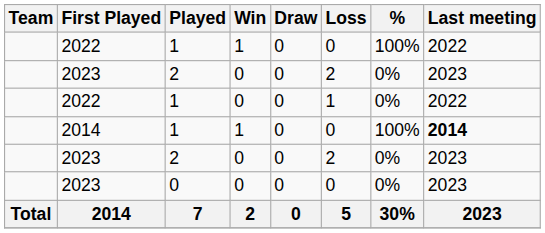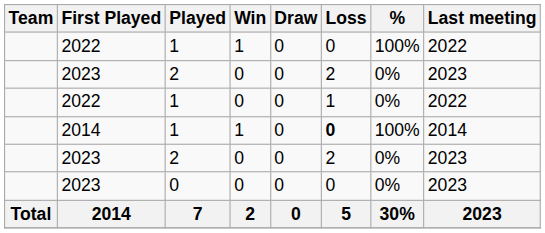(330, 130) normal -> (330, 130) bold
(447, 130) bold -> (447, 130) normal
